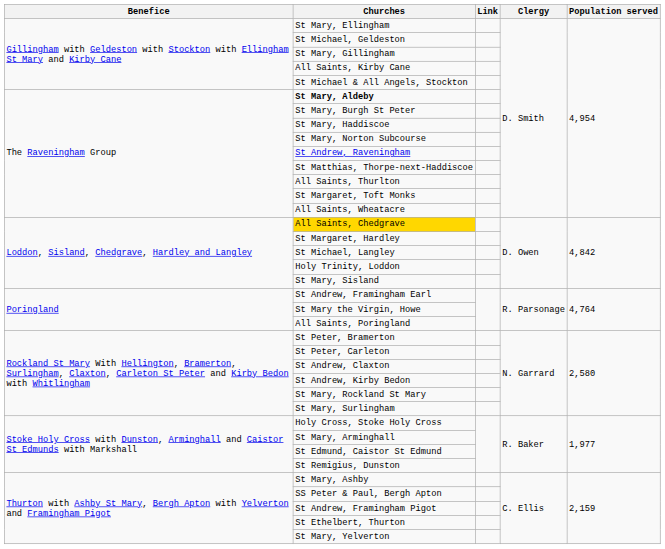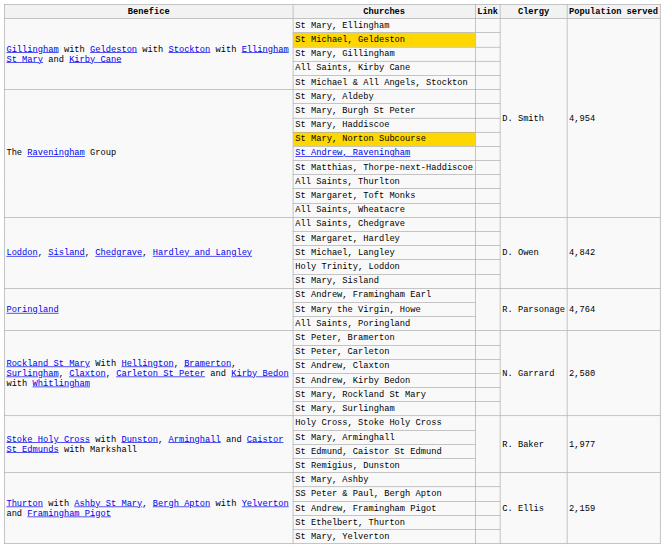(350, 40) no background -> (350, 40) gold background
(335, 97) bold -> (335, 97) normal
(361, 139) no background -> (361, 139) gold background
(350, 224) gold background -> (350, 224) no background
